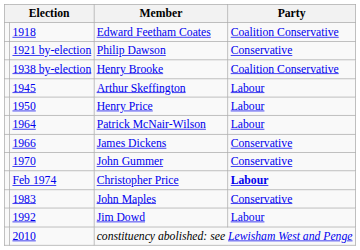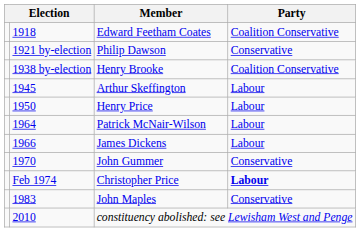(262, 143) Conservative -> (248, 143) Labour
- row: (121, 217)
